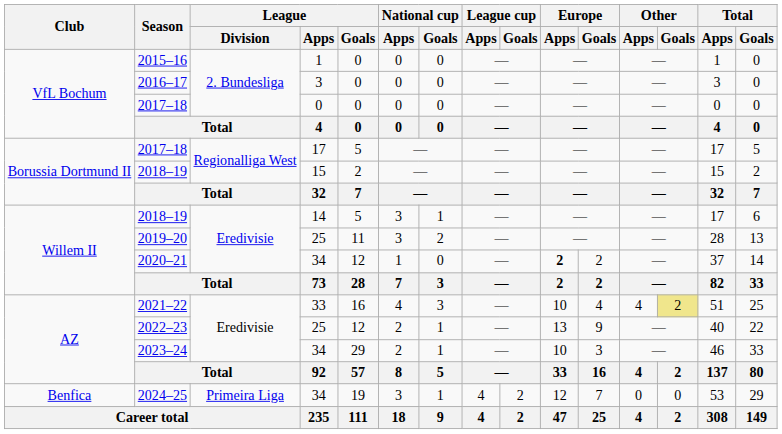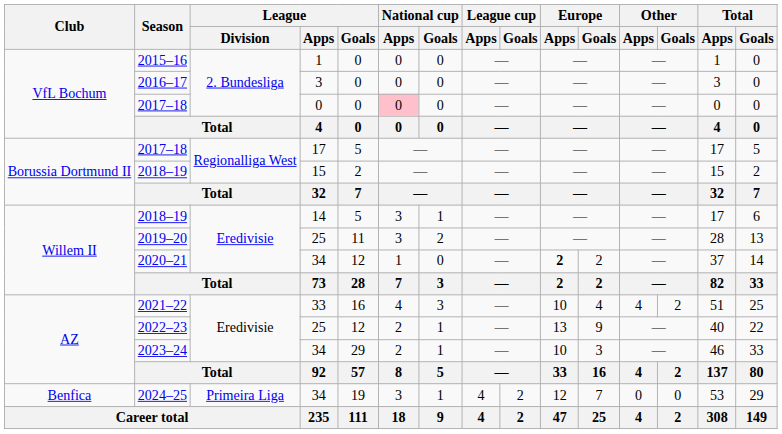(399, 104) no background -> (399, 104) pink background
(678, 305) khaki background -> (678, 305) no background
